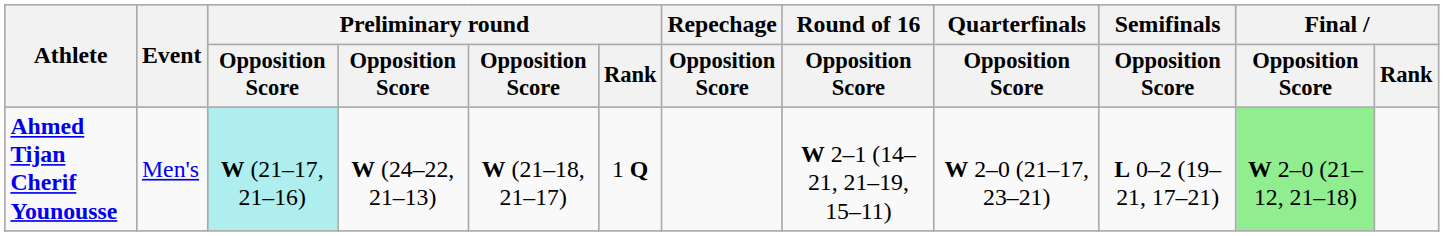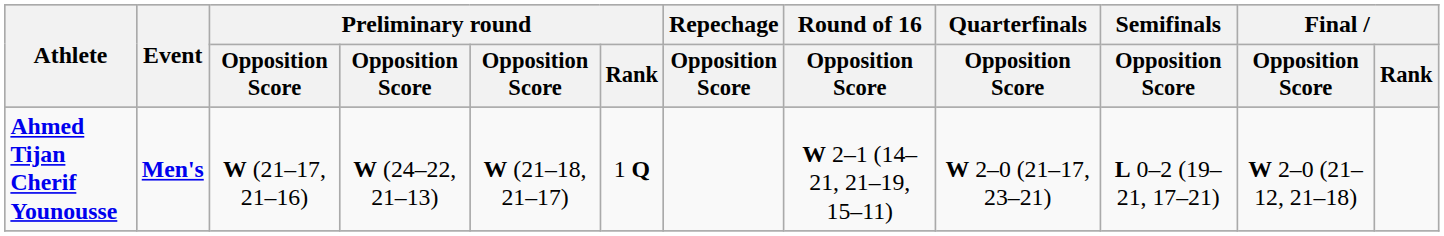(171, 169) normal -> (173, 169) bold
(272, 183) paleturquoise background -> (274, 183) no background
(1305, 183) lightgreen background -> (1306, 183) no background
